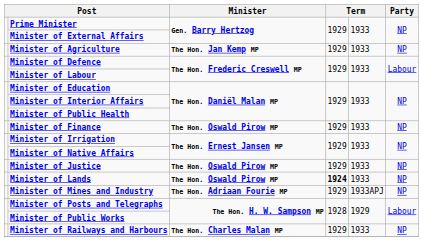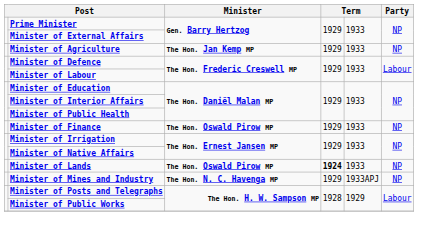- row: (55, 166)
(229, 192) The Hon. Adriaan Fourie MP -> (222, 179) The Hon. N. C. Havenga MP
- row: (89, 230)
